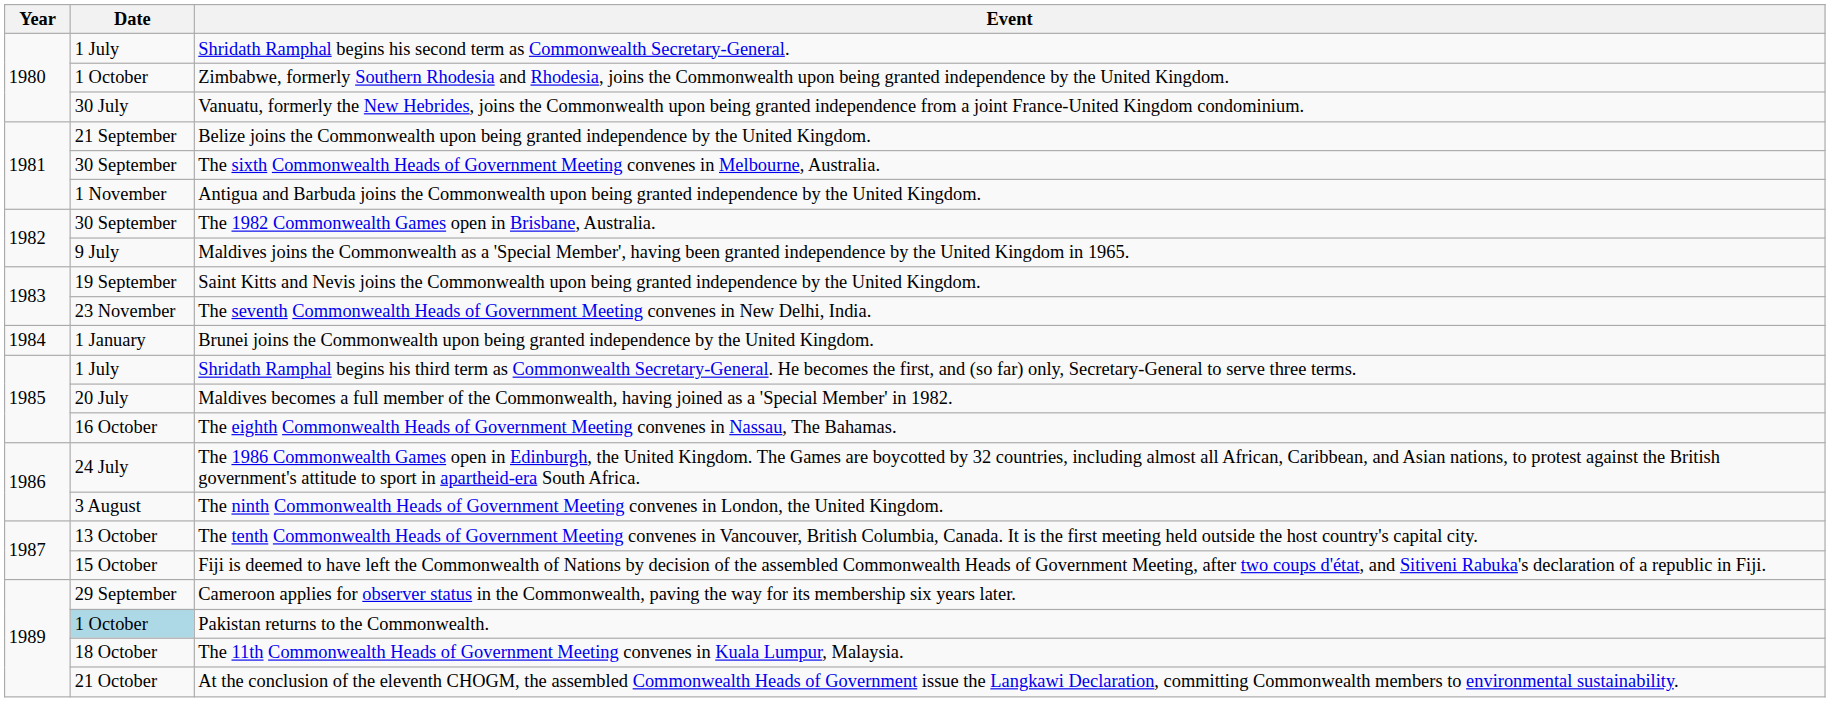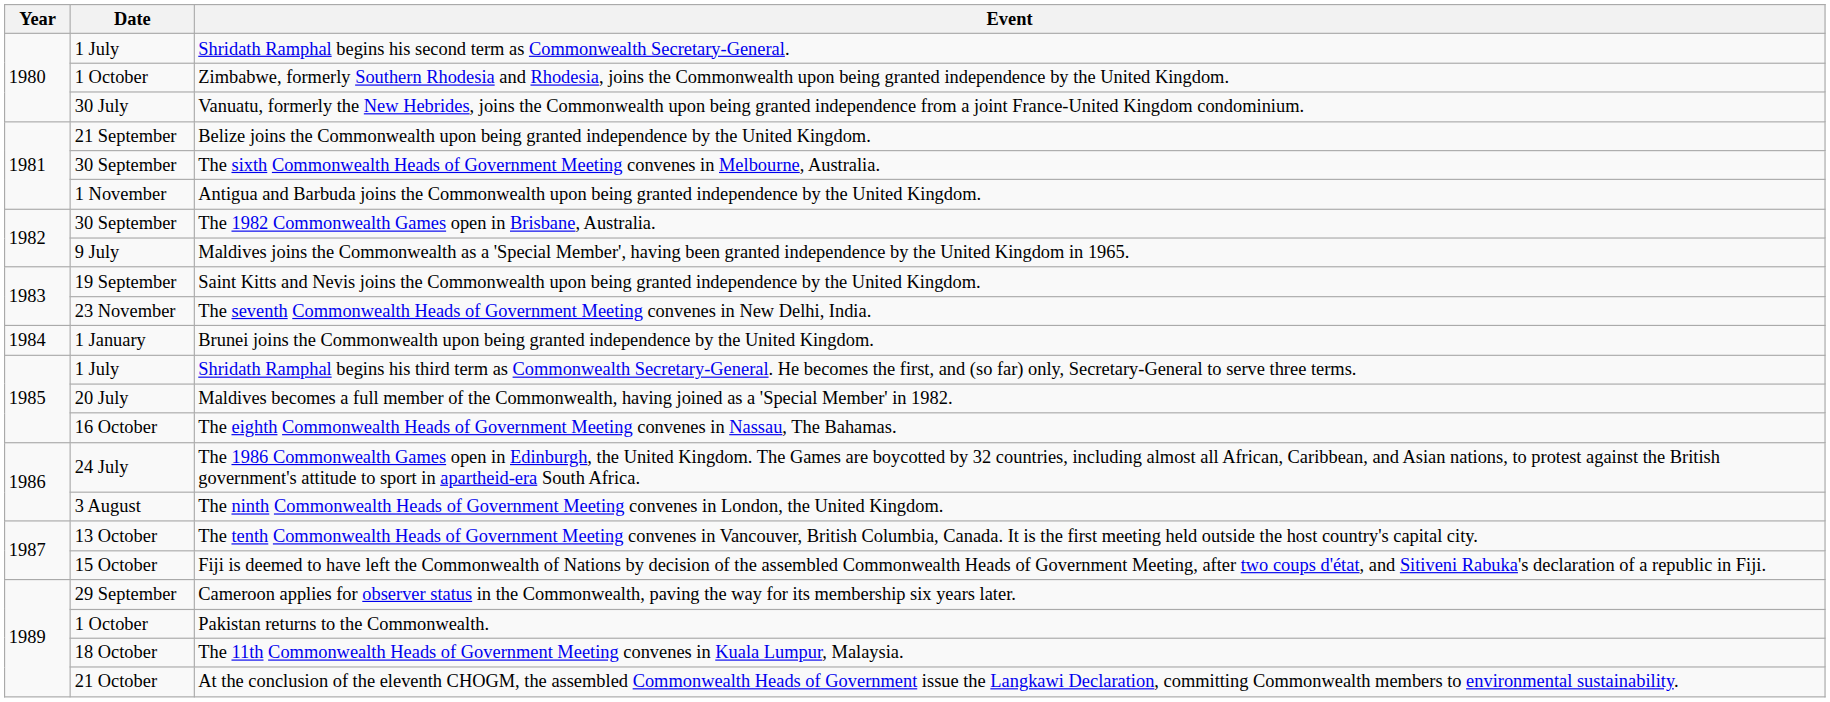(111, 623) lightblue background -> (111, 623) no background
